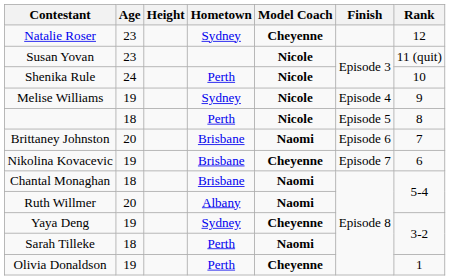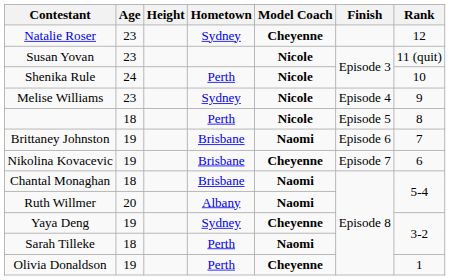(130, 98) 19 -> (130, 98) 23
(130, 139) 20 -> (130, 139) 19
